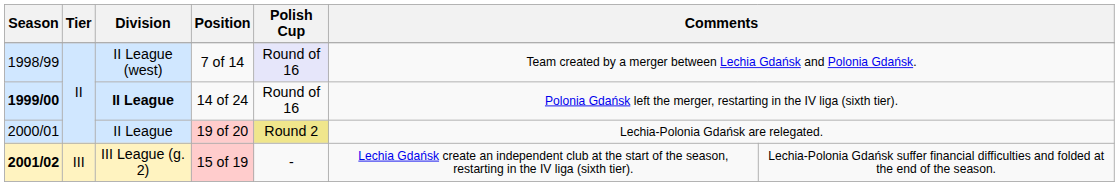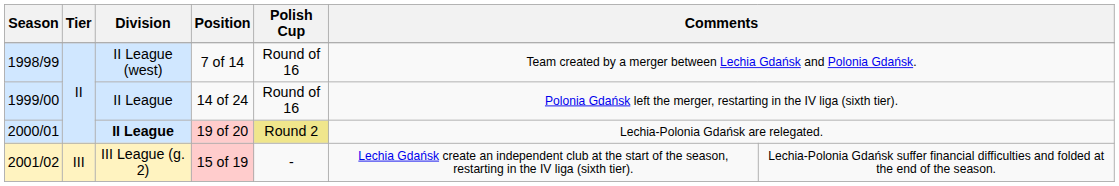(291, 62) lavender background -> (291, 62) no background
(33, 101) bold -> (33, 101) normal
(143, 101) bold -> (143, 101) normal
(143, 131) normal -> (143, 131) bold
(33, 162) bold -> (33, 162) normal
